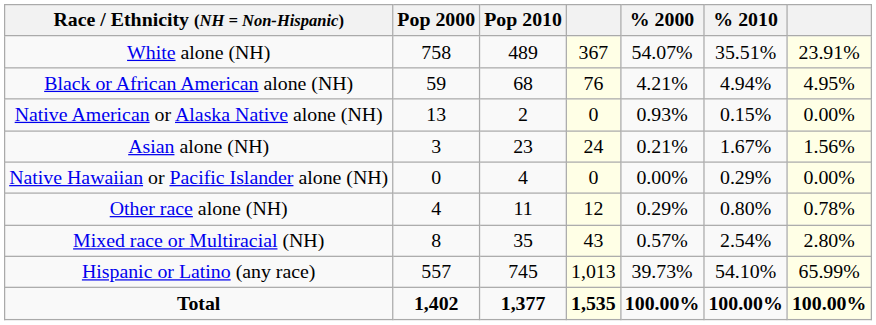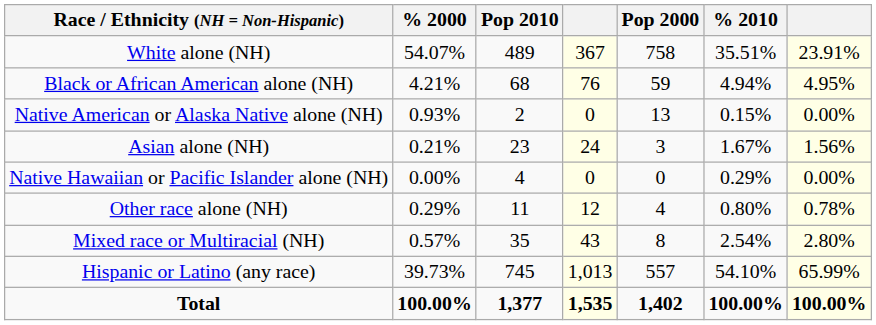columns swapped: (436, 20) <-> (662, 20)
